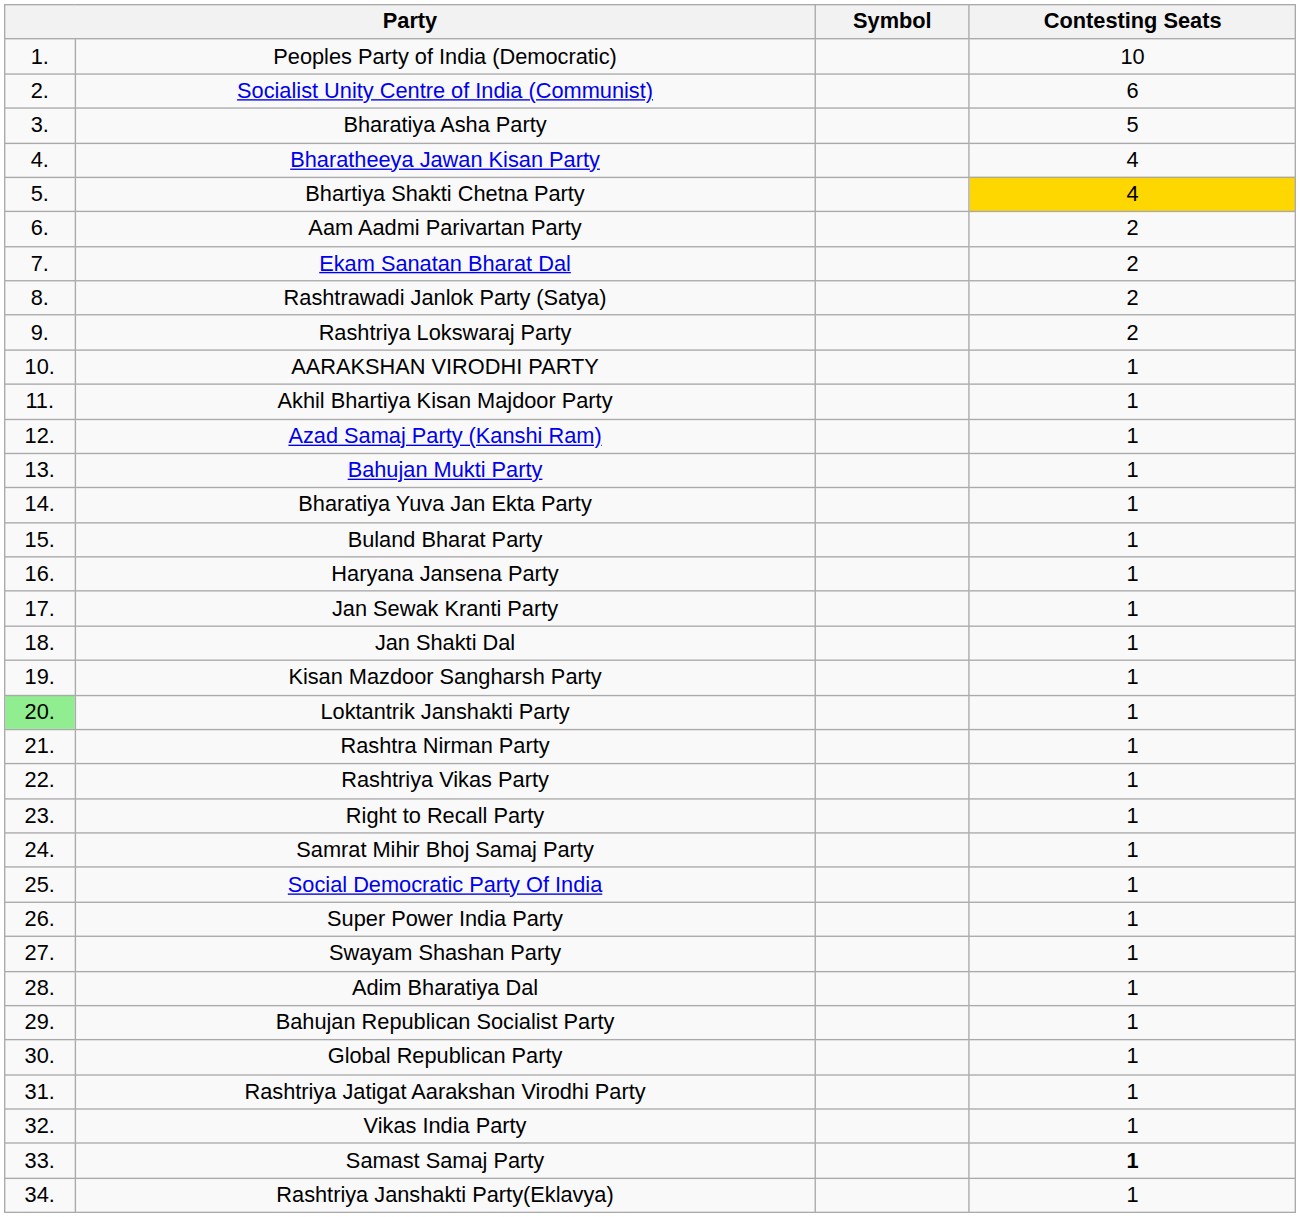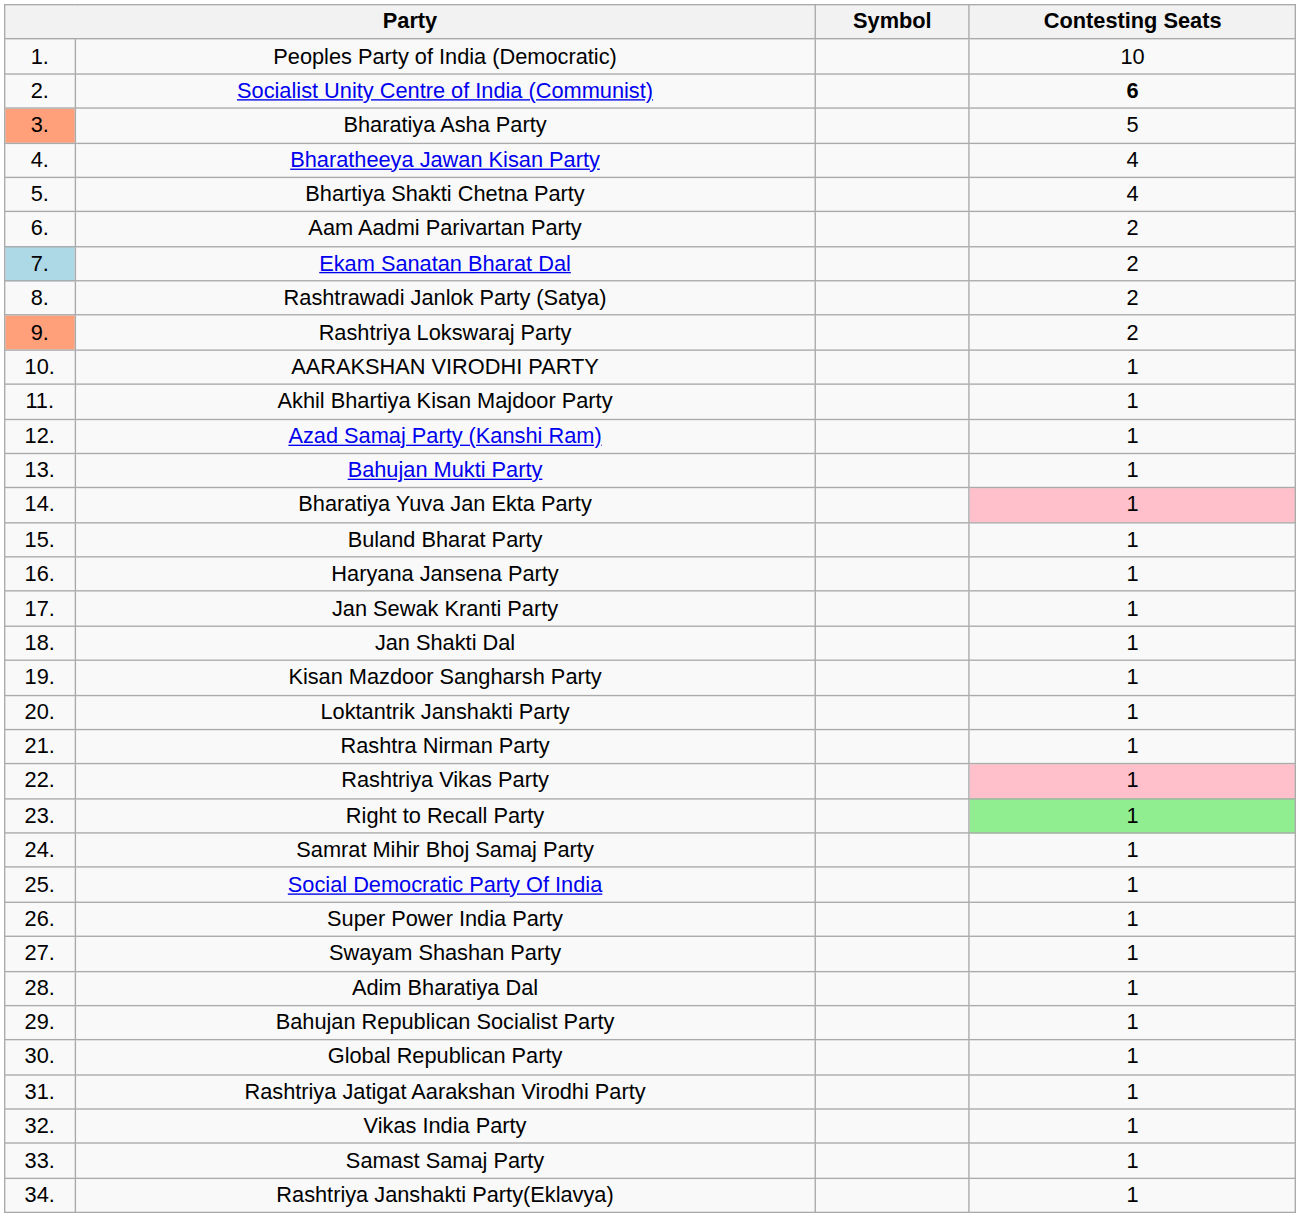(1133, 90) normal -> (1133, 90) bold
(40, 125) no background -> (40, 125) lightsalmon background
(1133, 194) gold background -> (1133, 194) no background
(40, 263) no background -> (40, 263) lightblue background
(40, 332) no background -> (40, 332) lightsalmon background
(1133, 504) no background -> (1133, 504) pink background
(40, 711) lightgreen background -> (40, 711) no background
(1133, 780) no background -> (1133, 780) pink background
(1133, 815) no background -> (1133, 815) lightgreen background
(1133, 1160) bold -> (1133, 1160) normal
